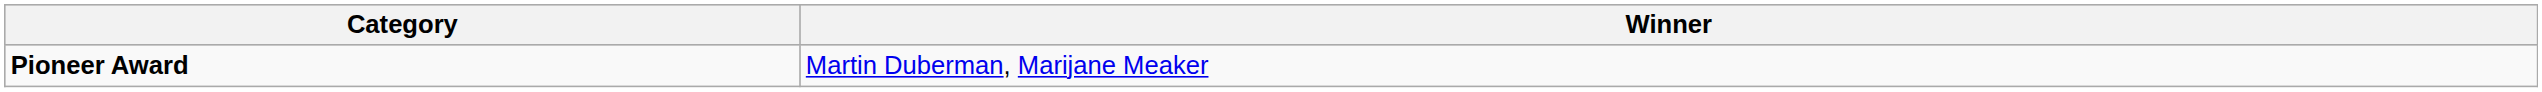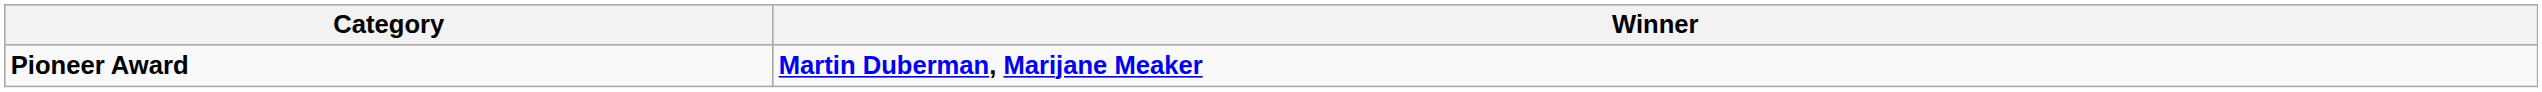(1007, 65) normal -> (991, 65) bold
